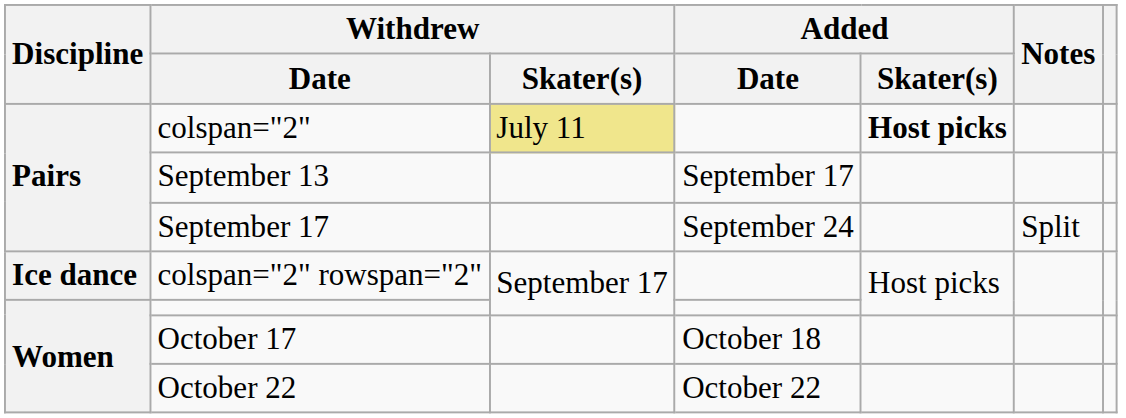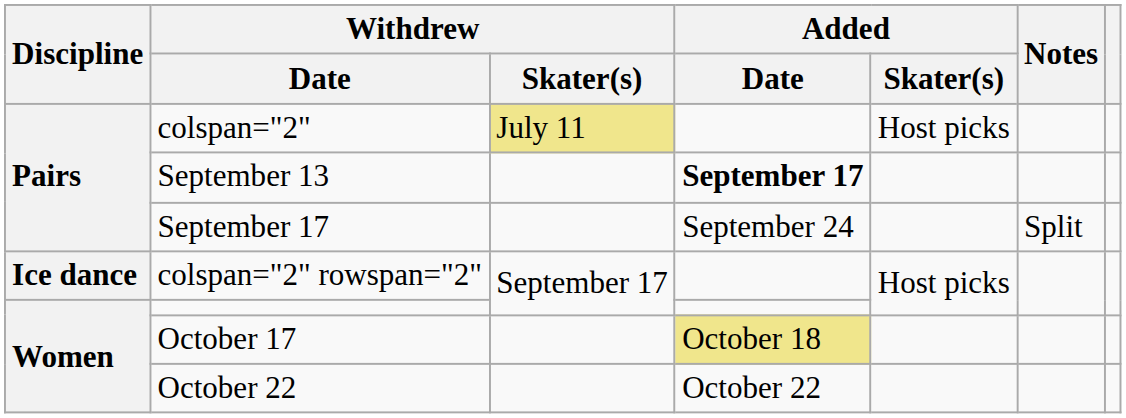(937, 127) bold -> (944, 127) normal
(768, 176) normal -> (773, 176) bold
(752, 338) no background -> (752, 338) khaki background
